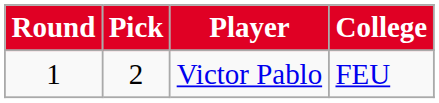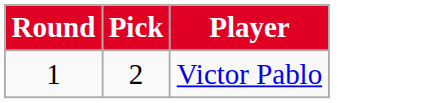- column: (381, 27)
